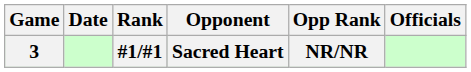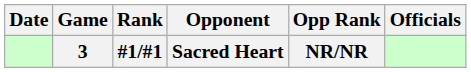columns swapped: (34, 20) <-> (88, 20)
